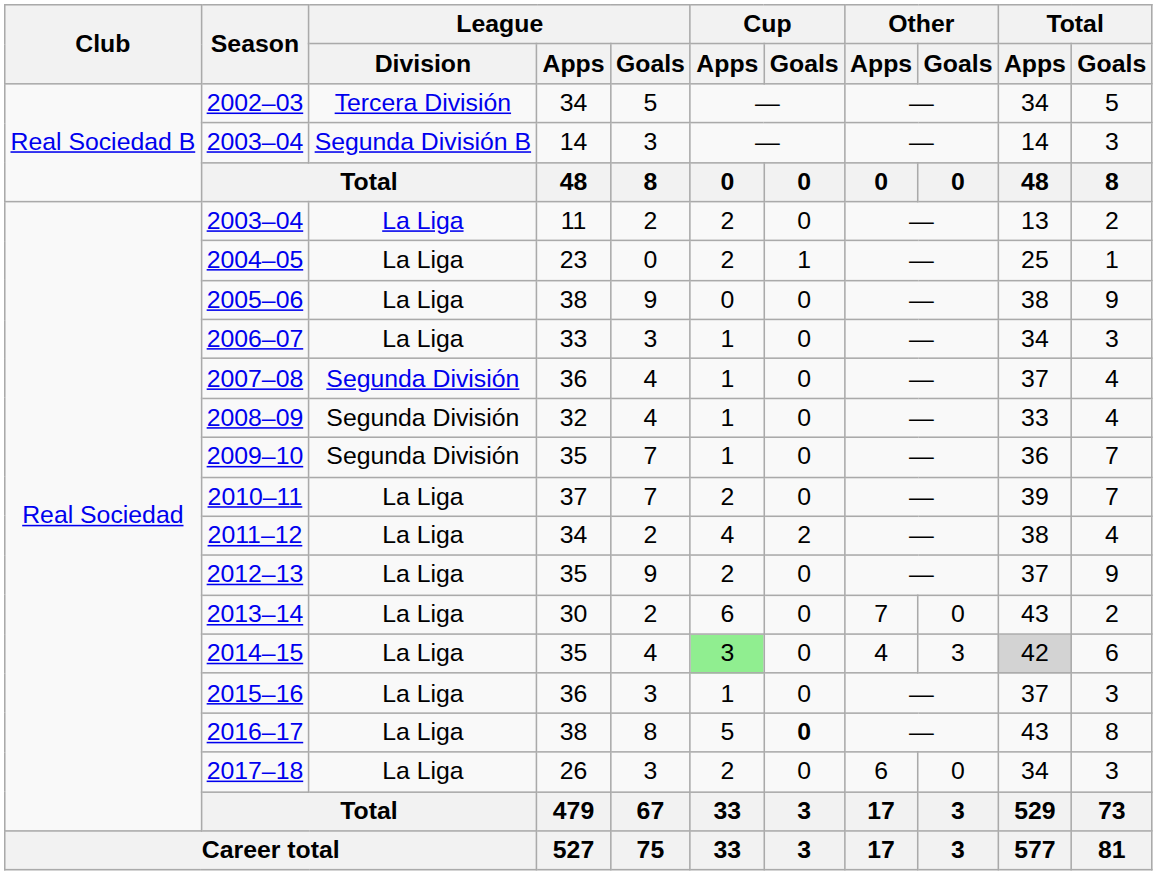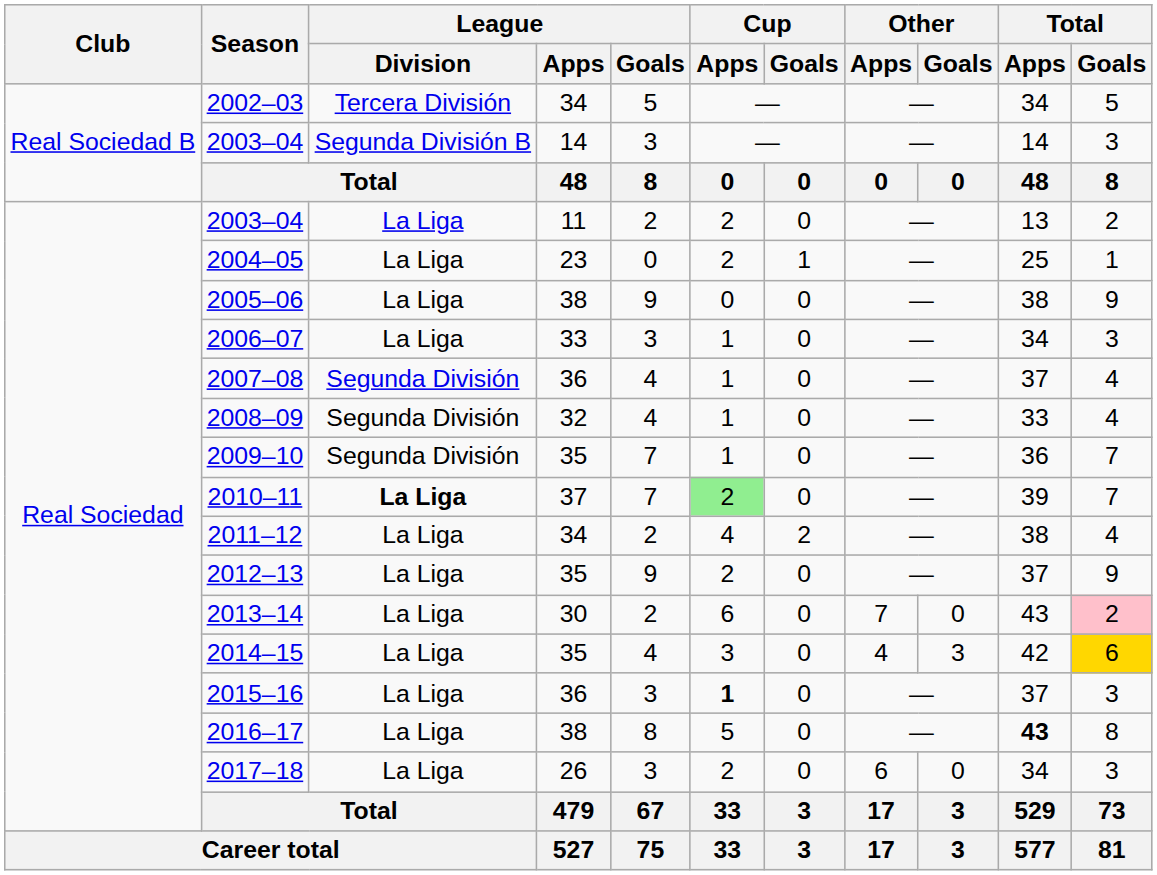(423, 496) normal -> (423, 496) bold
(727, 496) no background -> (727, 496) lightgreen background
(1112, 614) no background -> (1112, 614) pink background
(727, 653) lightgreen background -> (727, 653) no background
(1035, 653) lightgrey background -> (1035, 653) no background
(1112, 653) no background -> (1112, 653) gold background
(727, 692) normal -> (727, 692) bold
(804, 732) bold -> (804, 732) normal
(1035, 732) normal -> (1035, 732) bold
